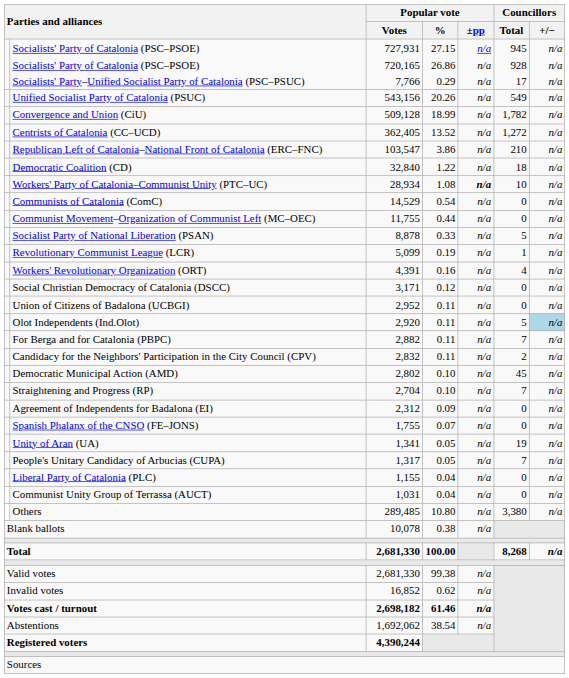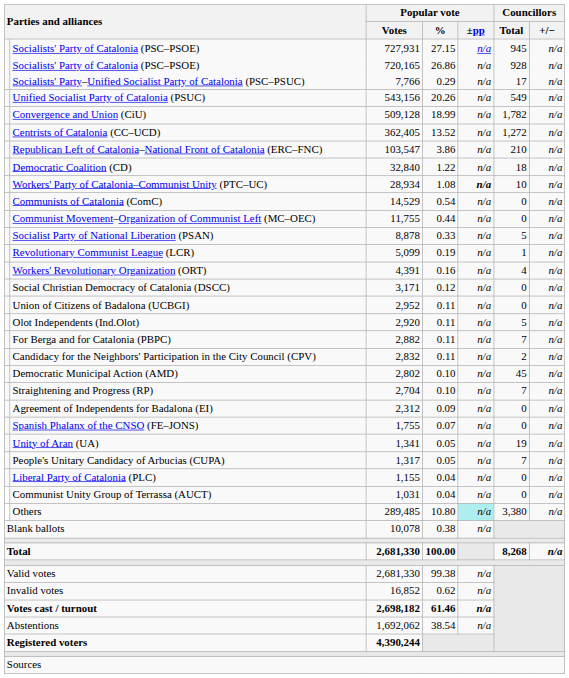(555, 322) lightblue background -> (555, 322) no background
(484, 512) no background -> (484, 512) paleturquoise background
